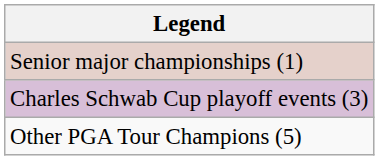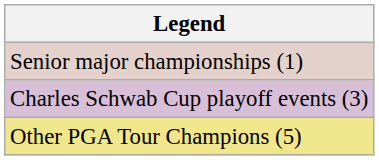(156, 136) no background -> (156, 136) khaki background
